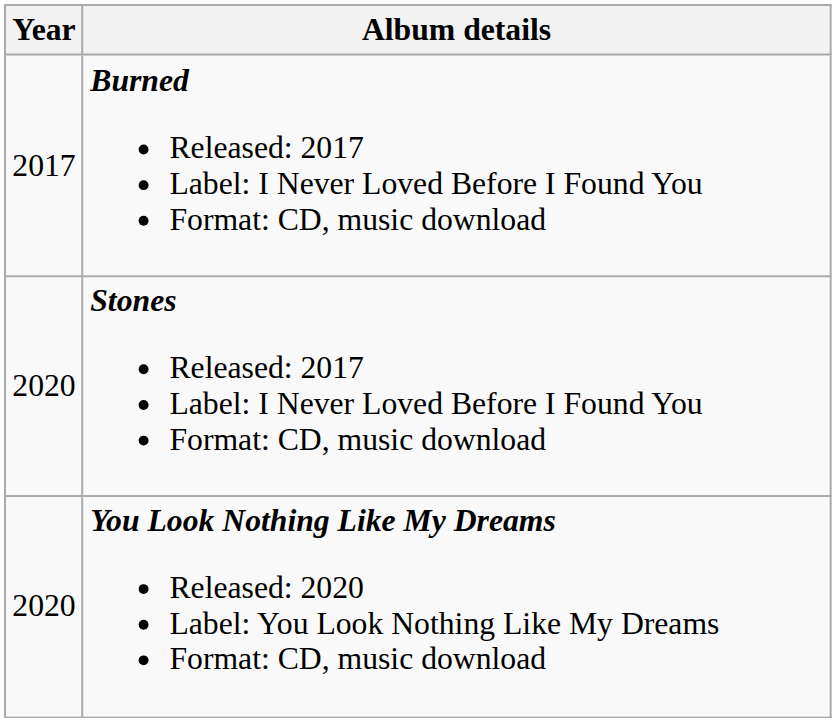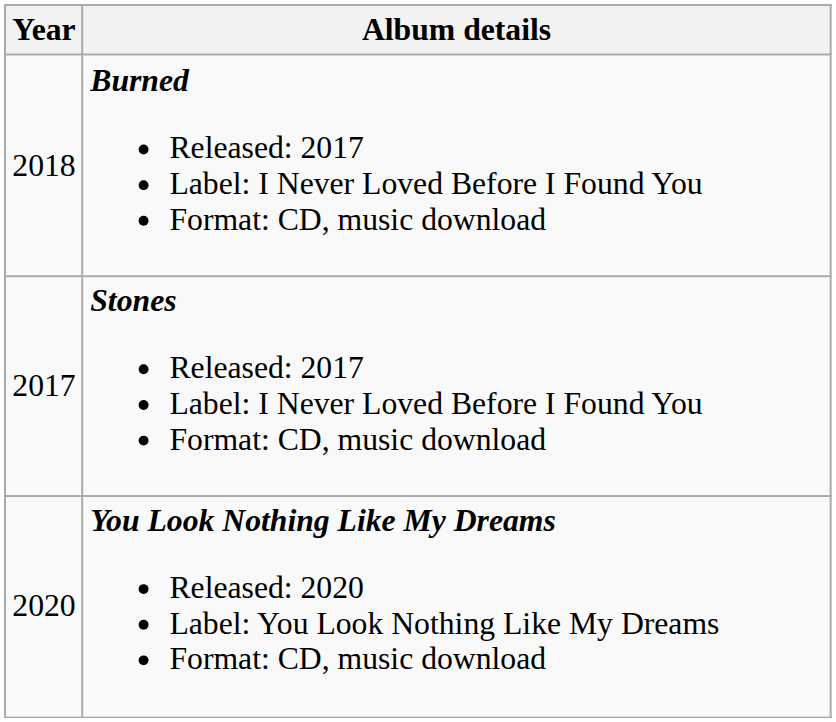(44, 165) 2017 -> (44, 165) 2018
(44, 385) 2020 -> (44, 385) 2017
